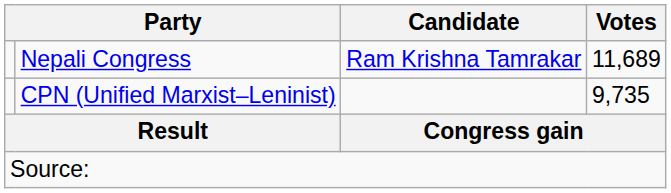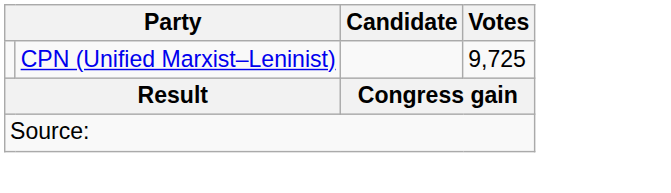- row: (106, 59)
(621, 95) 9,735 -> (497, 59) 9,725
